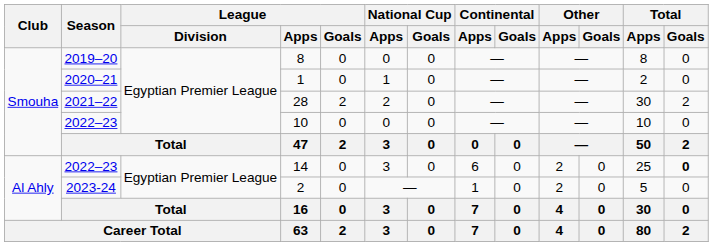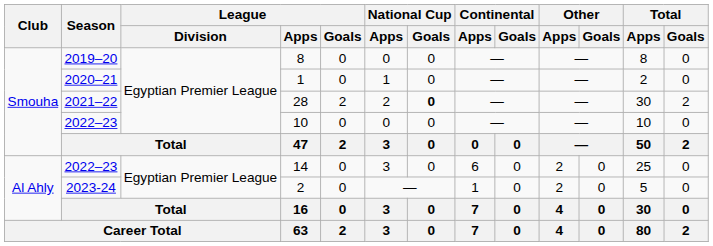(431, 101) normal -> (431, 101) bold
(686, 166) bold -> (686, 166) normal
